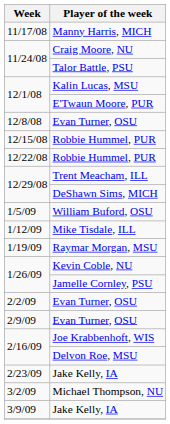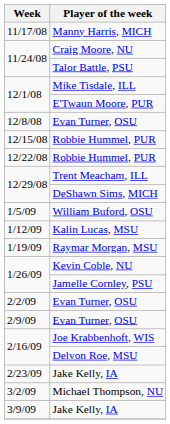(95, 85) Kalin Lucas, MSU -> (94, 85) Mike Tisdale, ILL
(94, 229) Mike Tisdale, ILL -> (95, 229) Kalin Lucas, MSU
